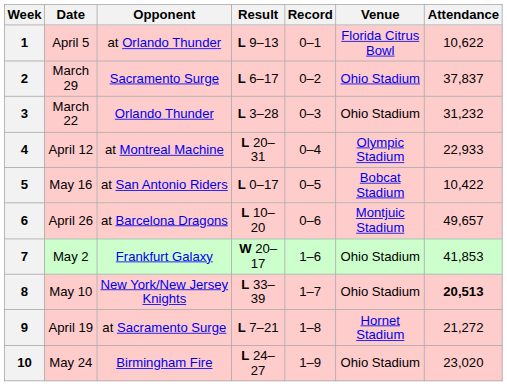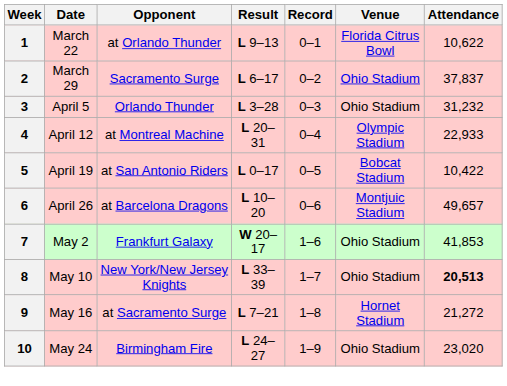(71, 43) April 5 -> (71, 43) March 22
(71, 114) March 22 -> (71, 106) April 5
(71, 185) May 16 -> (71, 170) April 19
(71, 327) April 19 -> (71, 312) May 16
